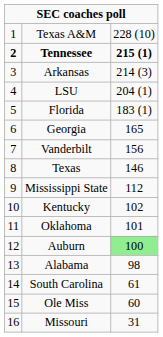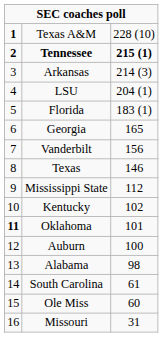(13, 33) normal -> (13, 33) bold
(13, 226) normal -> (13, 226) bold
(134, 245) lightgreen background -> (134, 245) no background
